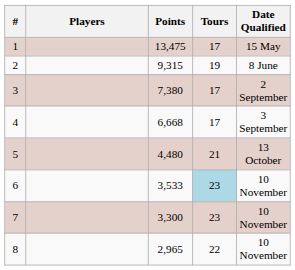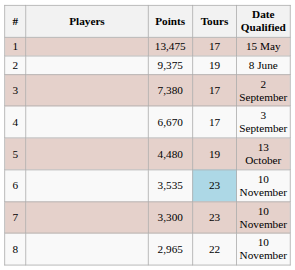(170, 65) 9,315 -> (170, 65) 9,375
(170, 122) 6,668 -> (170, 122) 6,670
(214, 154) 21 -> (214, 154) 19
(170, 185) 3,533 -> (170, 185) 3,535
